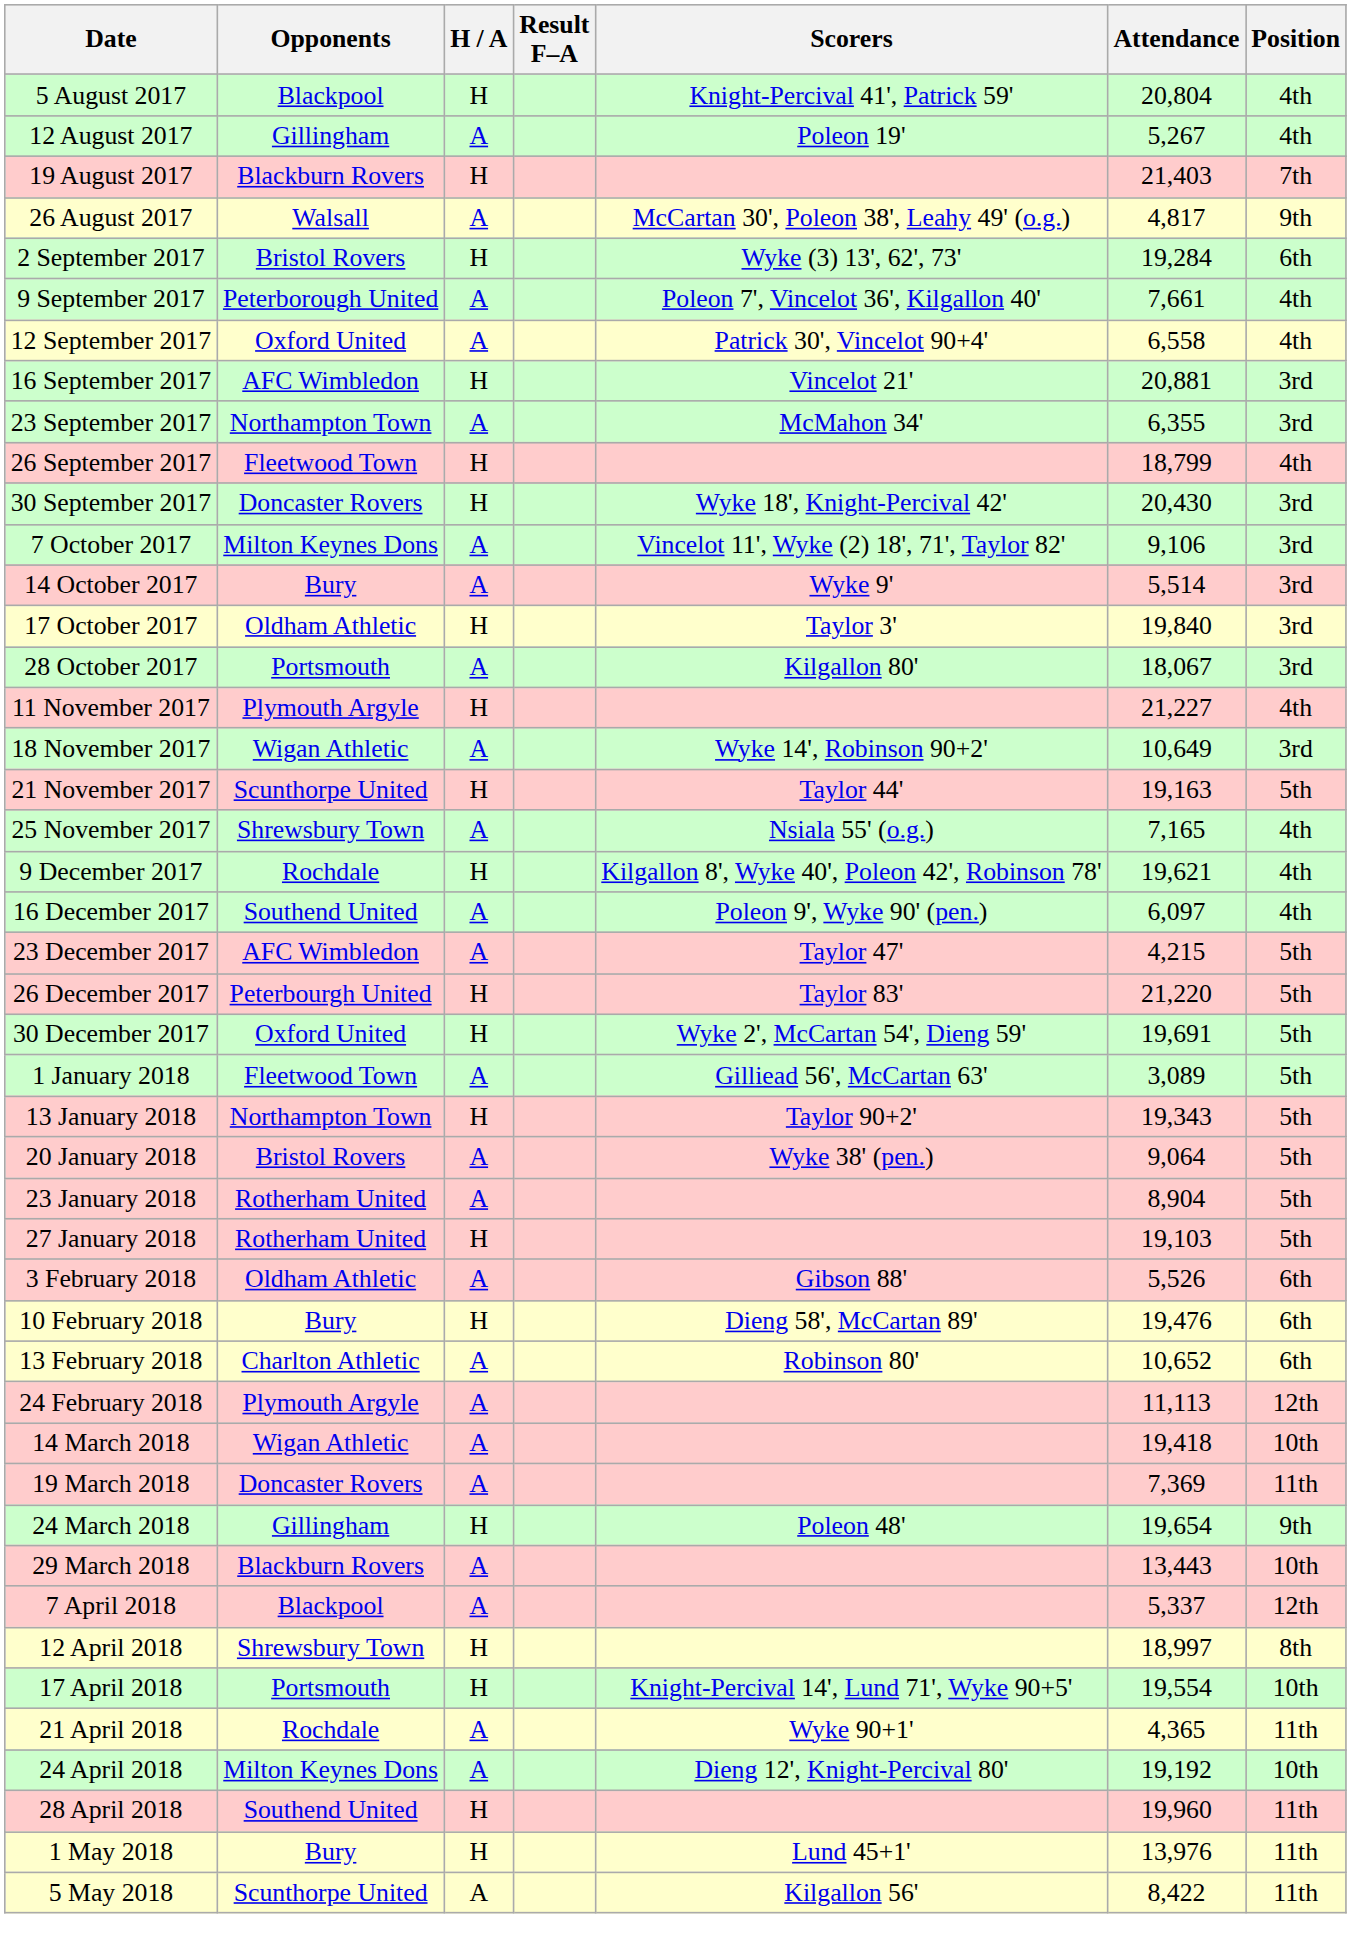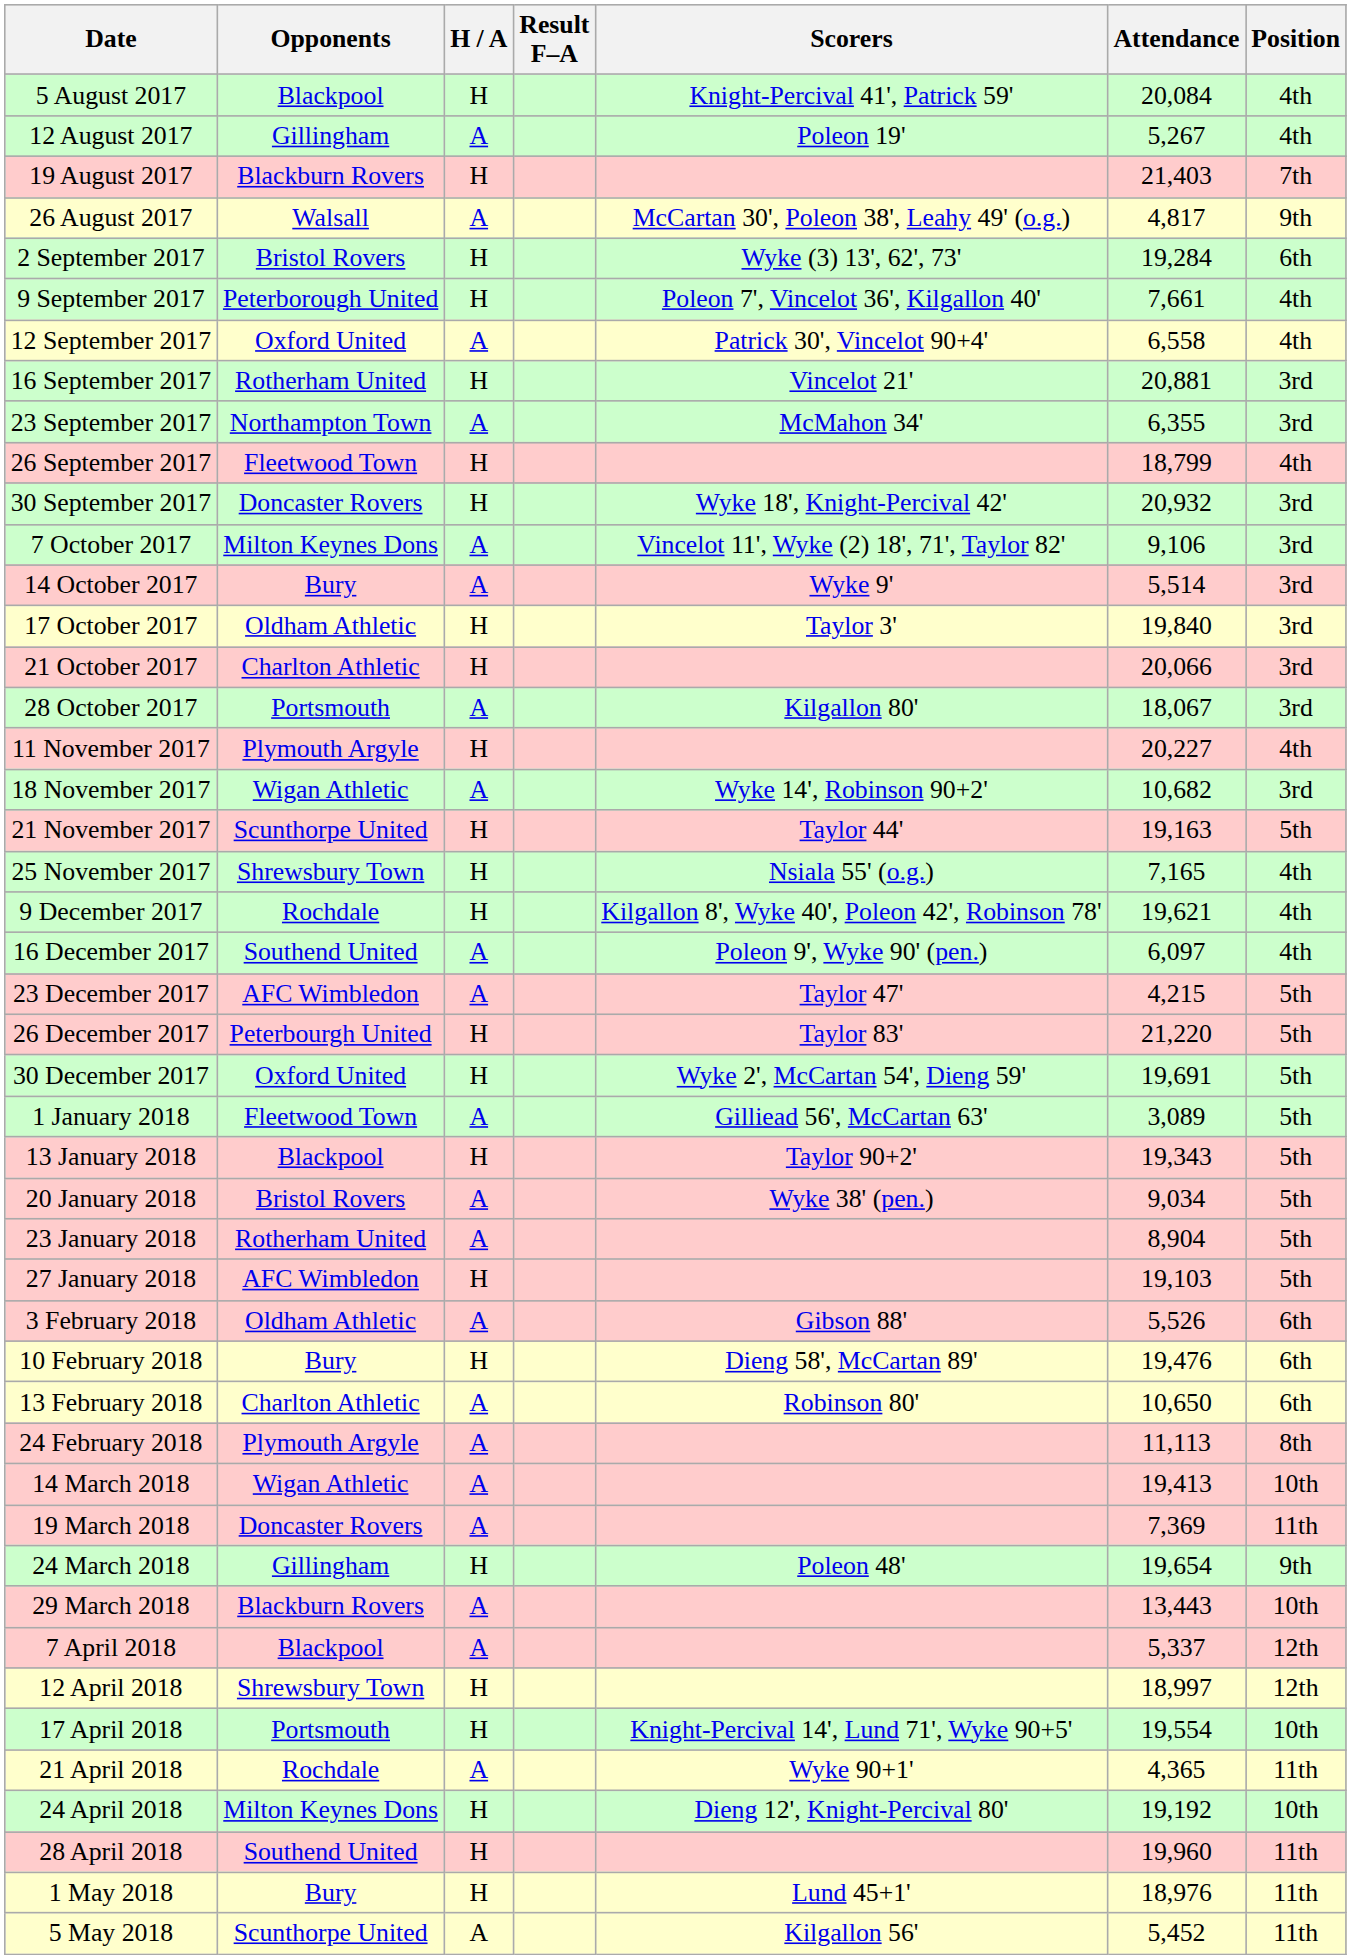(1176, 94) 20,804 -> (1176, 94) 20,084
(479, 299) A -> (479, 299) H
(331, 380) AFC Wimbledon -> (331, 380) Rotherham United
(1176, 503) 20,430 -> (1176, 503) 20,932
+ row: (111, 666)
(1176, 707) 21,227 -> (1176, 748) 20,227
(1176, 748) 10,649 -> (1176, 789) 10,682
(479, 830) A -> (479, 870) H
(331, 1116) Northampton Town -> (331, 1156) Blackpool
(1176, 1156) 9,064 -> (1176, 1197) 9,034
(331, 1238) Rotherham United -> (331, 1279) AFC Wimbledon
(1176, 1361) 10,652 -> (1176, 1402) 10,650
(1296, 1402) 12th -> (1296, 1442) 8th
(1176, 1442) 19,418 -> (1176, 1483) 19,413
(1296, 1647) 8th -> (1296, 1688) 12th
(479, 1769) A -> (479, 1810) H
(1176, 1851) 13,976 -> (1176, 1892) 18,976
(1176, 1892) 8,422 -> (1176, 1933) 5,452
